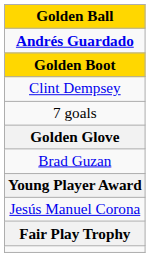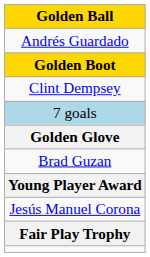(75, 40) bold -> (75, 40) normal
(75, 112) no background -> (75, 112) lightblue background
